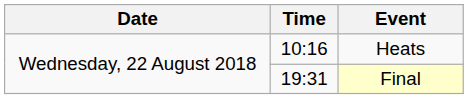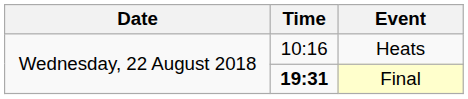(304, 78) normal -> (304, 78) bold
